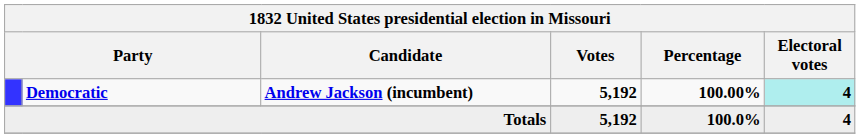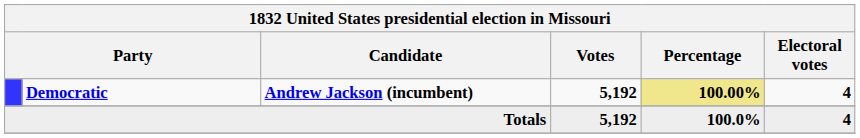(729, 92) no background -> (729, 92) khaki background
(847, 92) paleturquoise background -> (847, 92) no background
